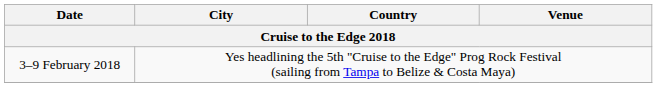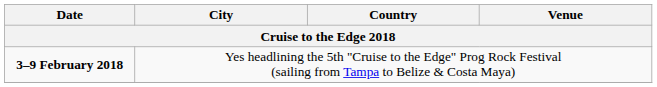(70, 64) normal -> (70, 64) bold
